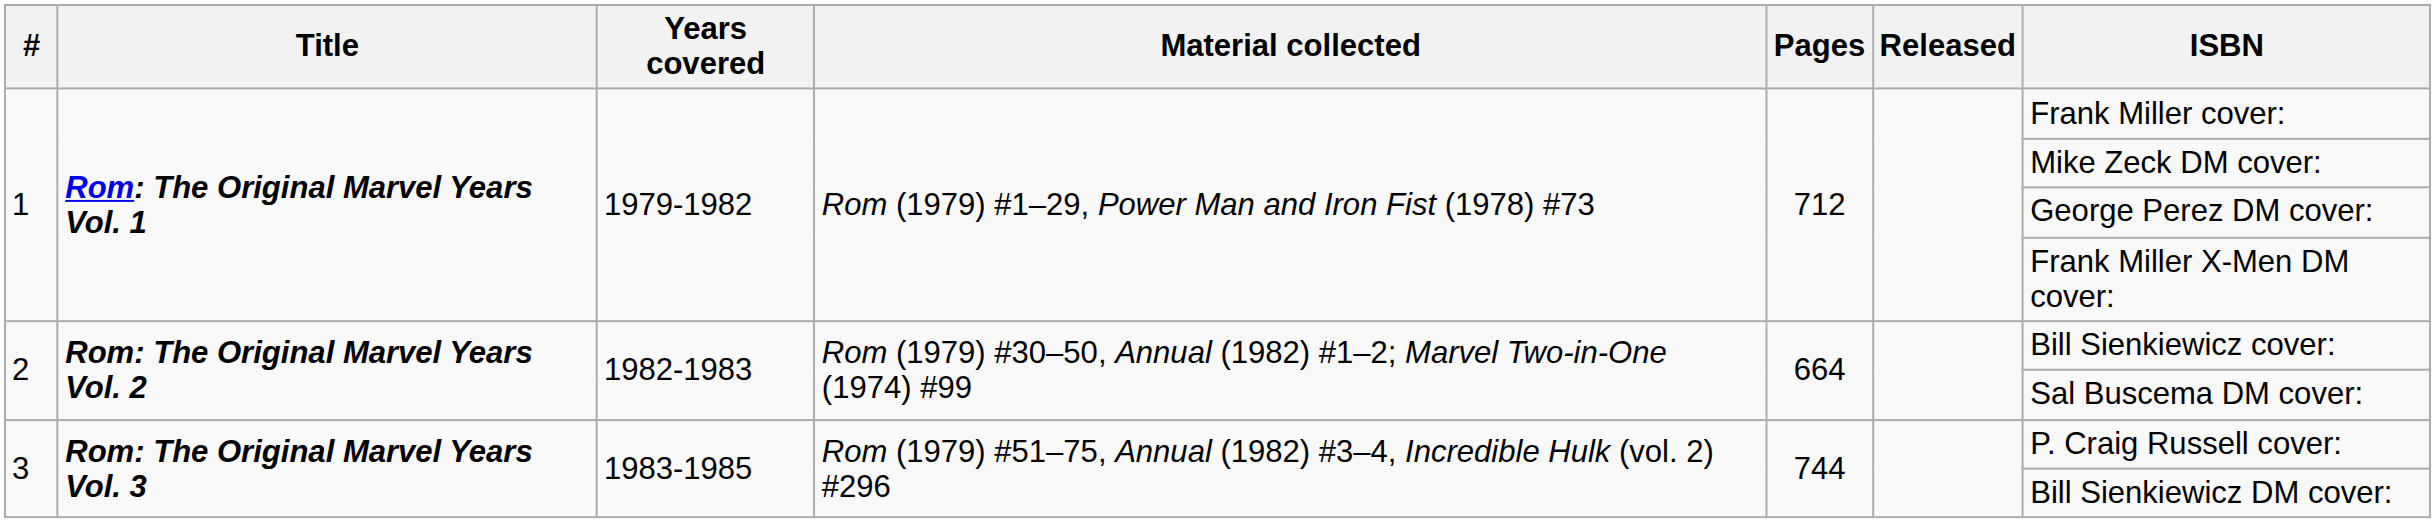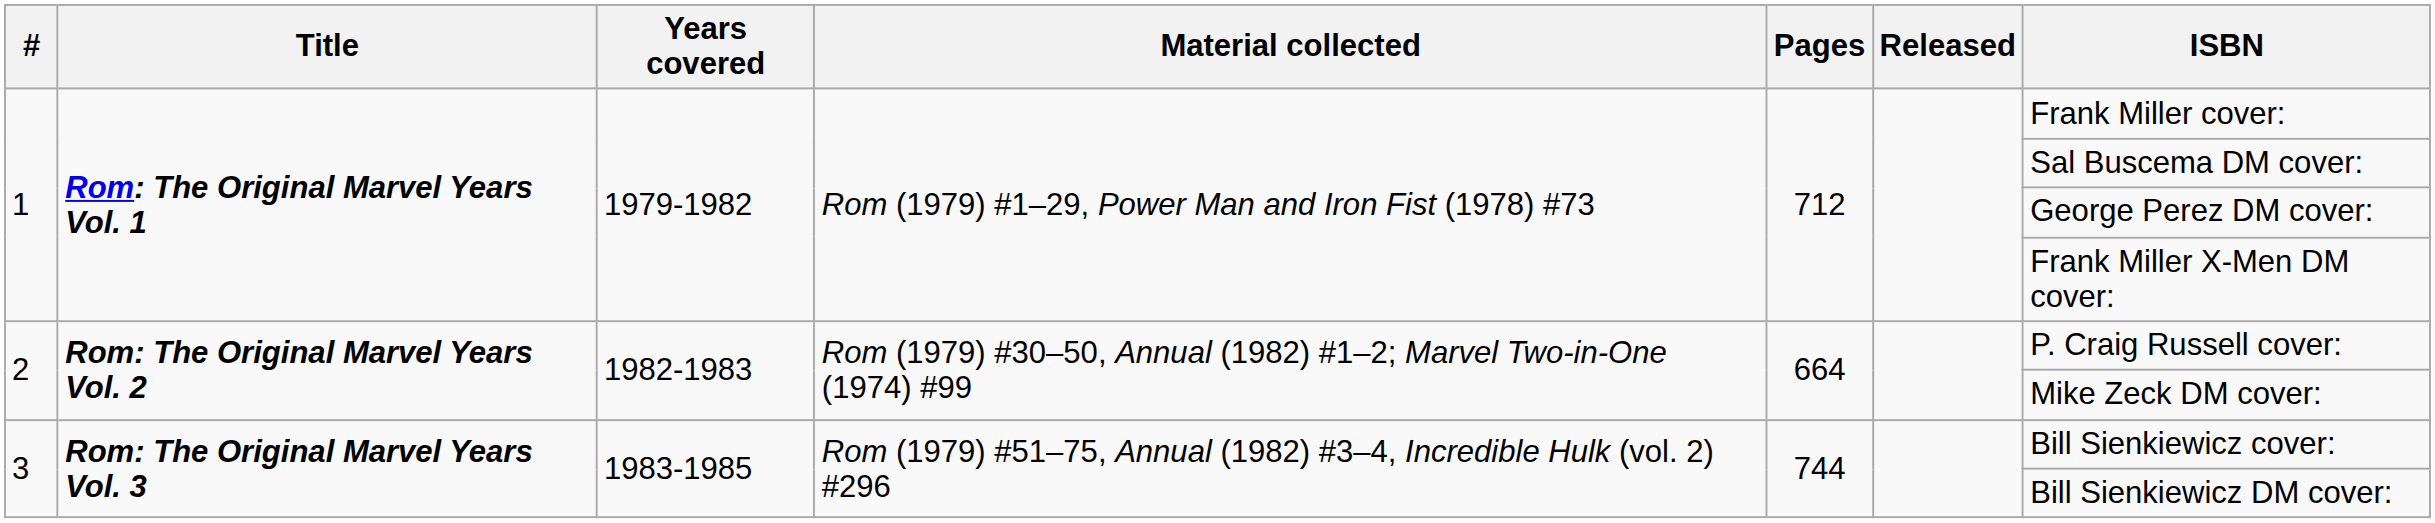(2176, 162) Mike Zeck DM cover: -> (2197, 162) Sal Buscema DM cover:
(2183, 345) Bill Sienkiewicz cover: -> (2186, 345) P. Craig Russell cover:
(2197, 394) Sal Buscema DM cover: -> (2176, 394) Mike Zeck DM cover:
(2186, 443) P. Craig Russell cover: -> (2183, 443) Bill Sienkiewicz cover:
